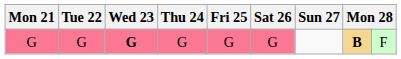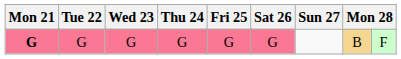(32, 41) normal -> (32, 41) bold
(131, 41) bold -> (131, 41) normal
(357, 41) bold -> (357, 41) normal
